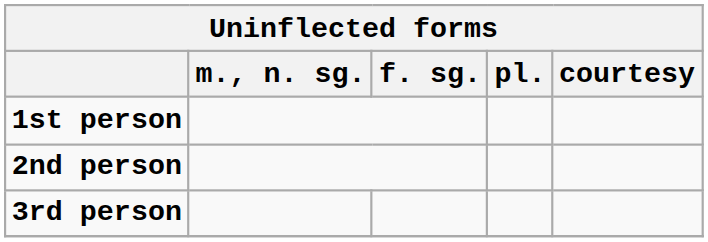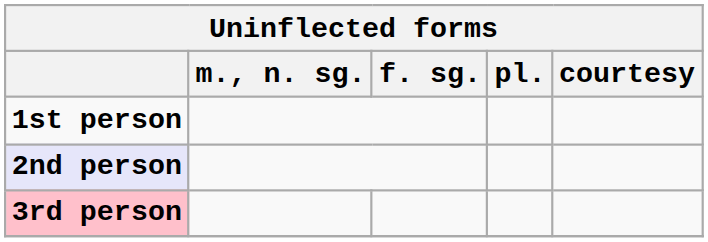(97, 167) no background -> (97, 167) lavender background
(97, 213) no background -> (97, 213) pink background
